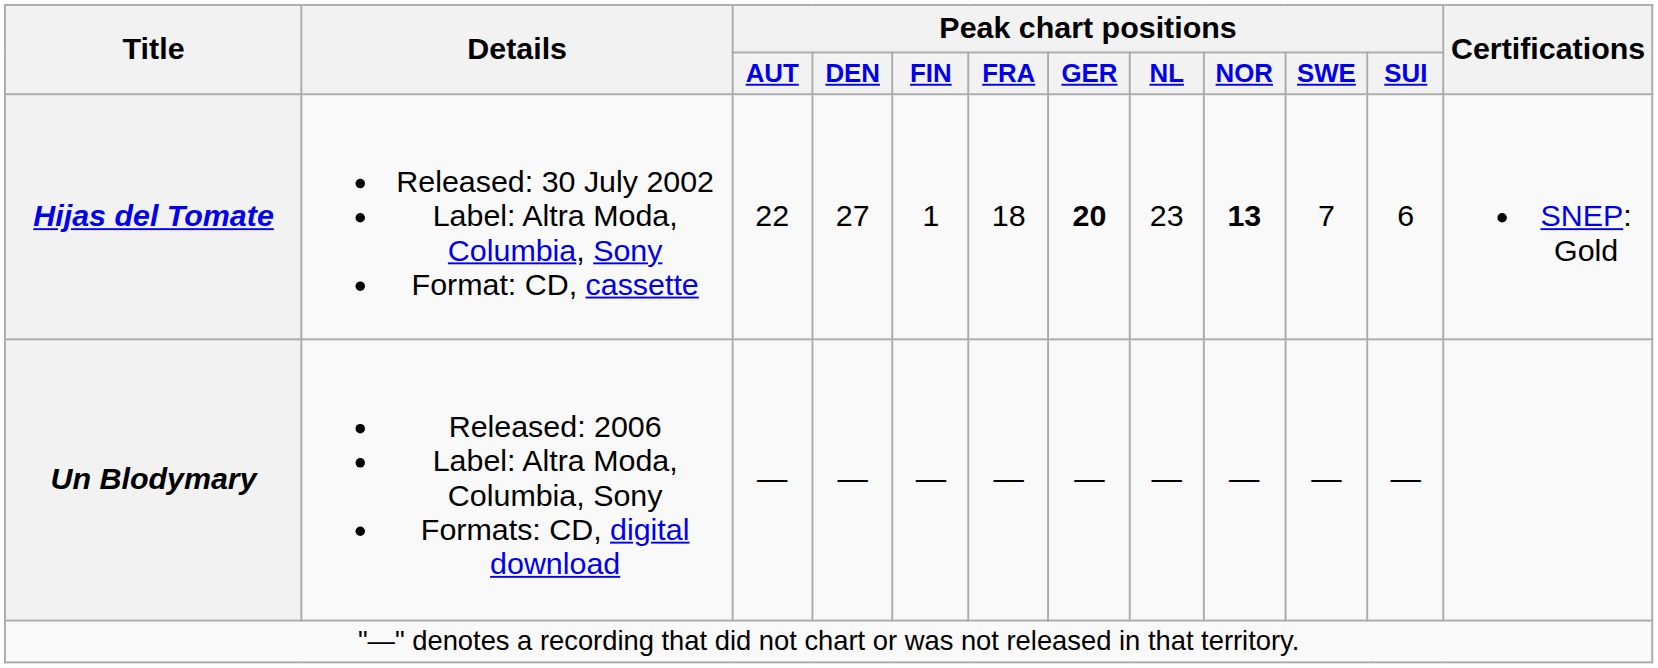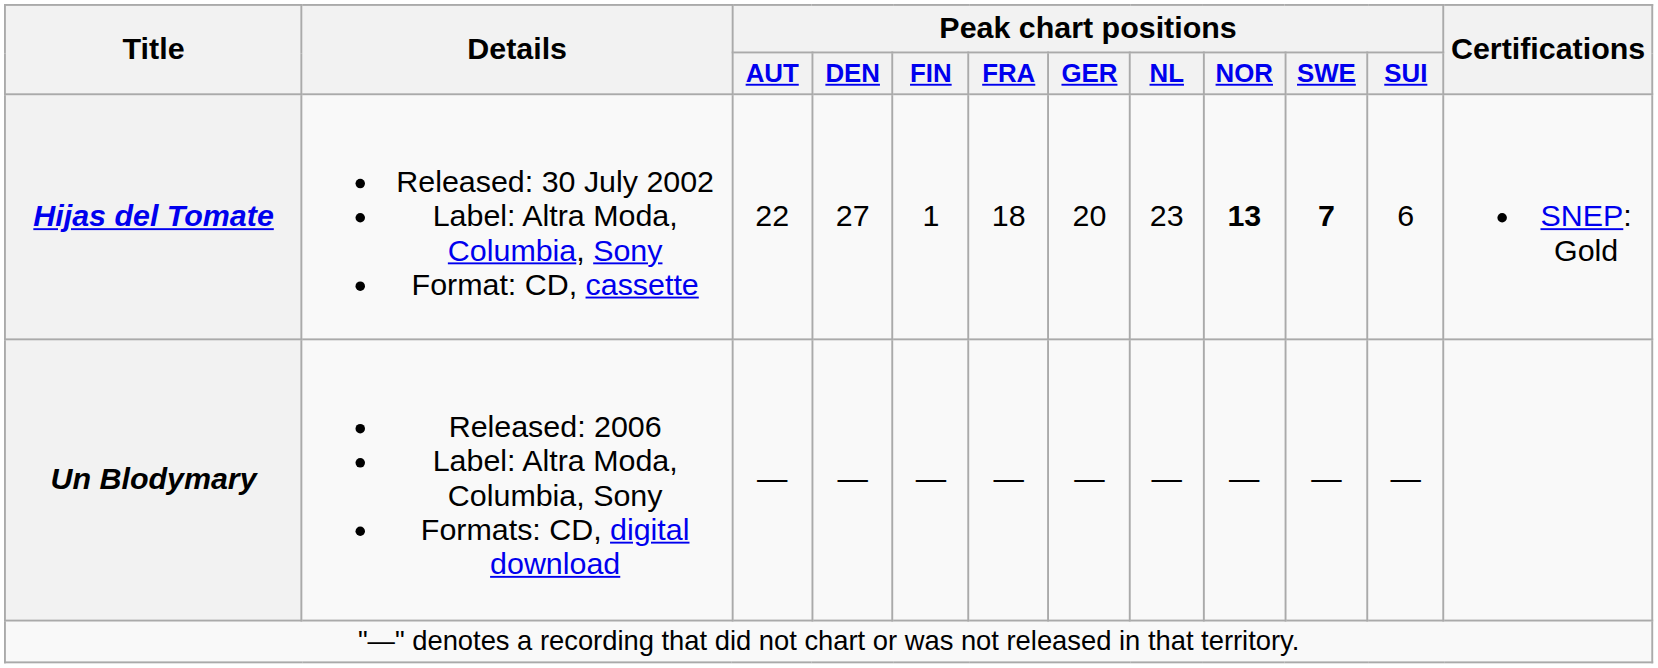(1089, 216) bold -> (1089, 216) normal
(1326, 216) normal -> (1326, 216) bold
